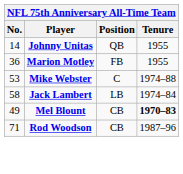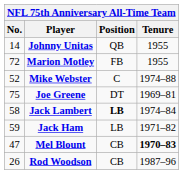(14, 62) 36 -> (14, 62) 72
(14, 78) 53 -> (14, 78) 52
+ row: (60, 95)
(117, 95) normal -> (117, 111) bold
+ row: (60, 128)
(14, 111) 49 -> (14, 144) 47
(14, 128) 71 -> (14, 161) 26
